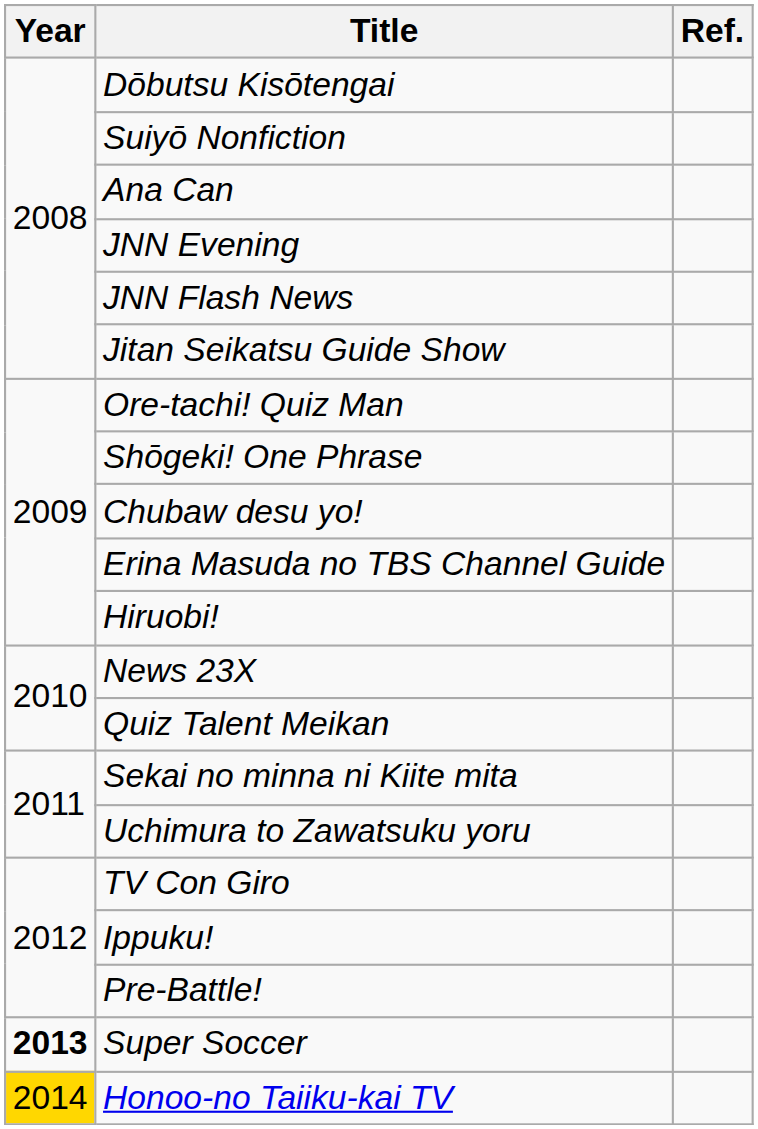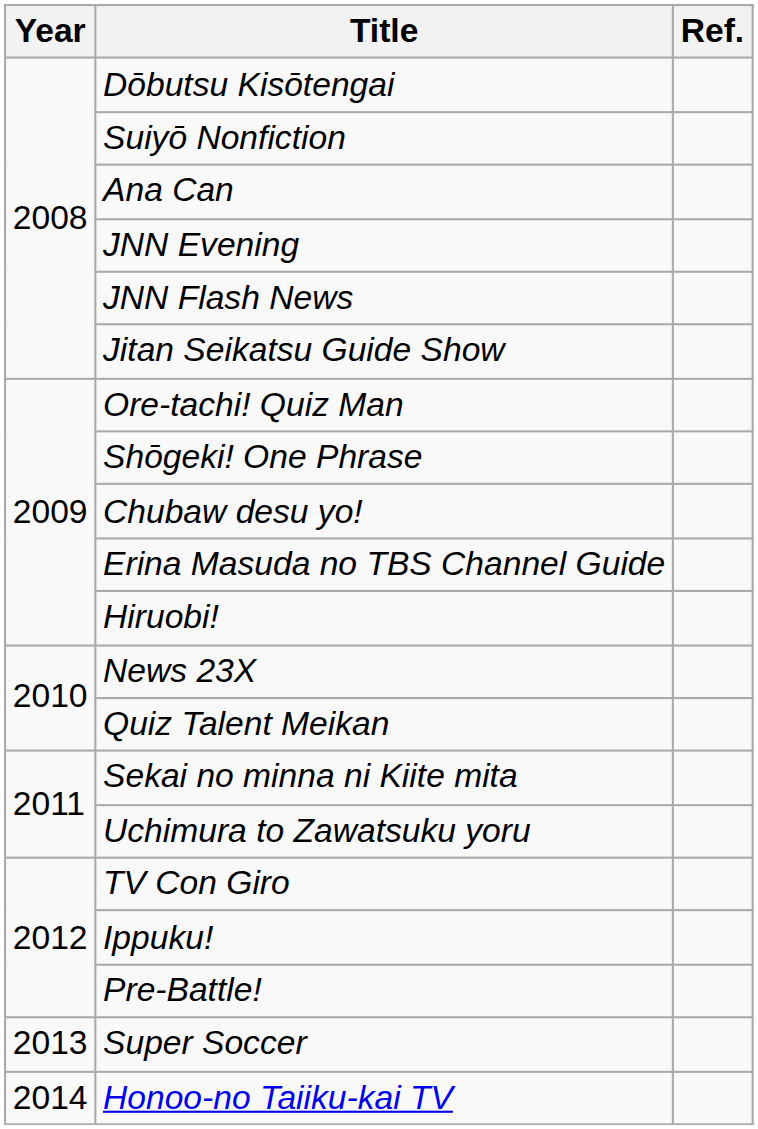(50, 1043) bold -> (50, 1043) normal
(50, 1096) gold background -> (50, 1096) no background
